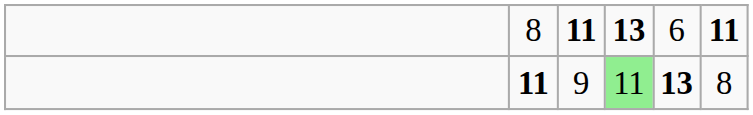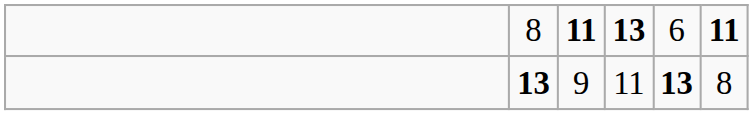(534, 82) 11 -> (534, 82) 13
(629, 82) lightgreen background -> (629, 82) no background
